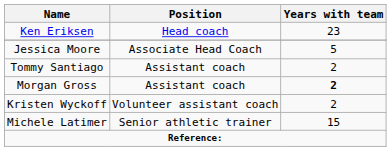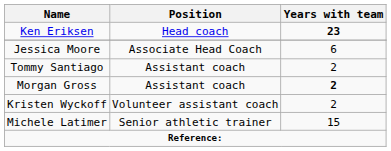(334, 31) normal -> (334, 31) bold
(334, 49) 5 -> (334, 49) 6
